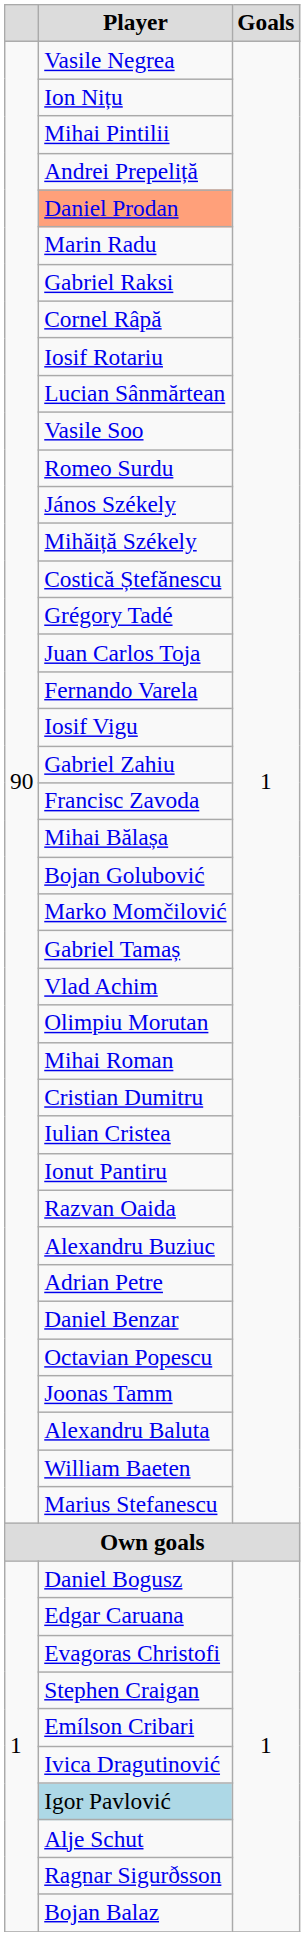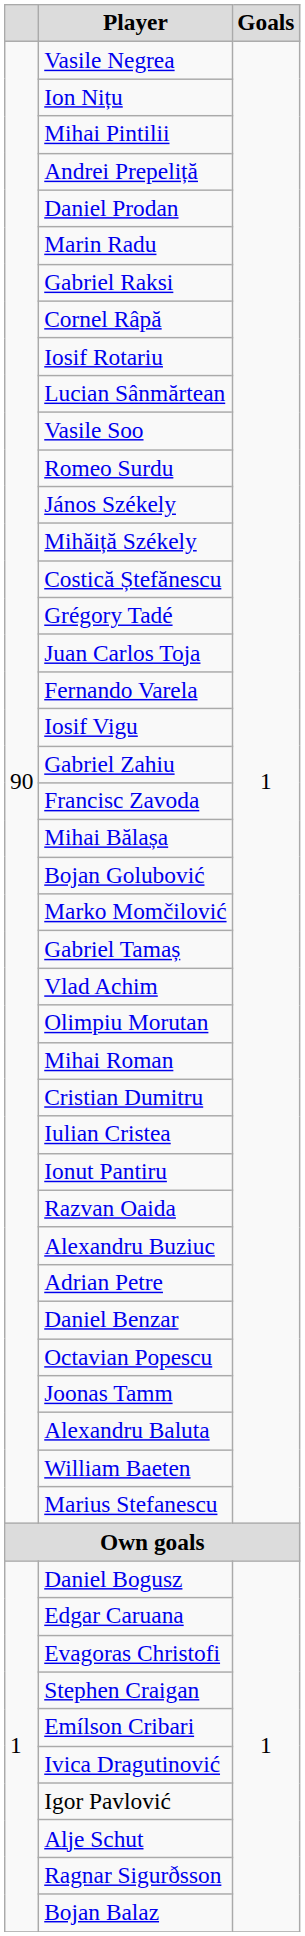(111, 208) lightsalmon background -> (111, 208) no background
(108, 1801) lightblue background -> (108, 1801) no background
